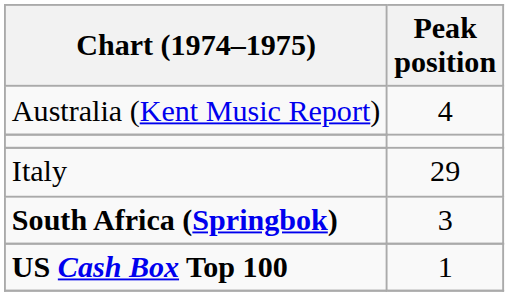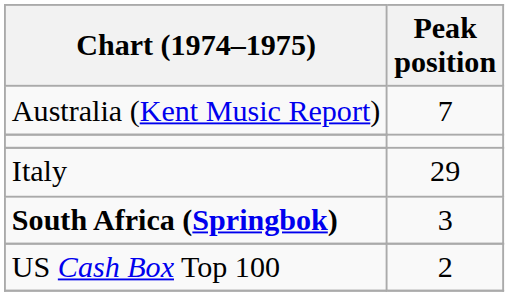(445, 109) 4 -> (445, 109) 7
(150, 266) bold -> (146, 266) normal
(445, 266) 1 -> (445, 266) 2
